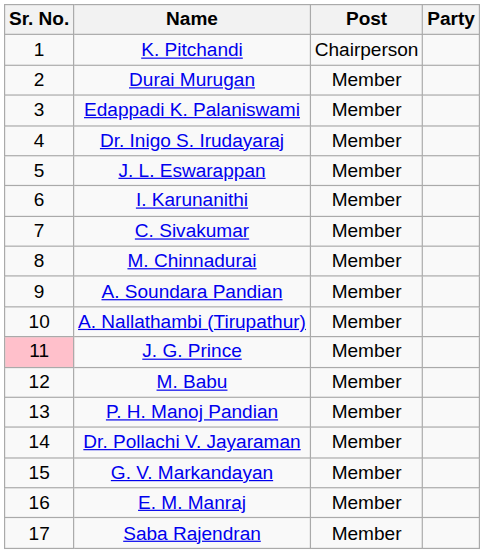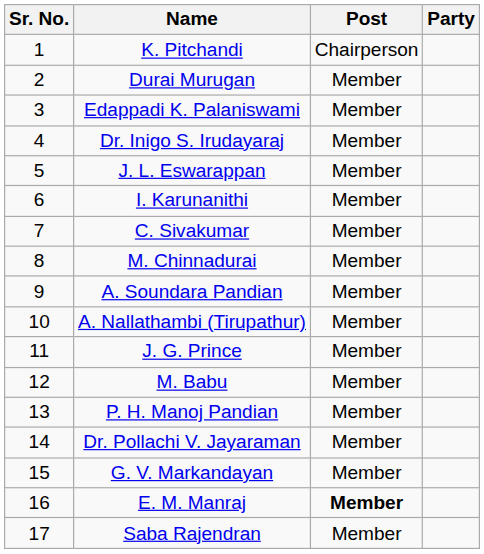(39, 351) pink background -> (39, 351) no background
(367, 502) normal -> (367, 502) bold
